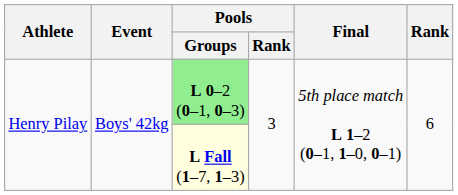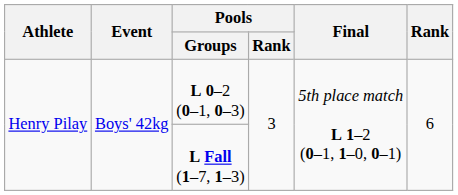(210, 101) lightgreen background -> (210, 101) no background
(210, 167) lightyellow background -> (210, 167) no background
